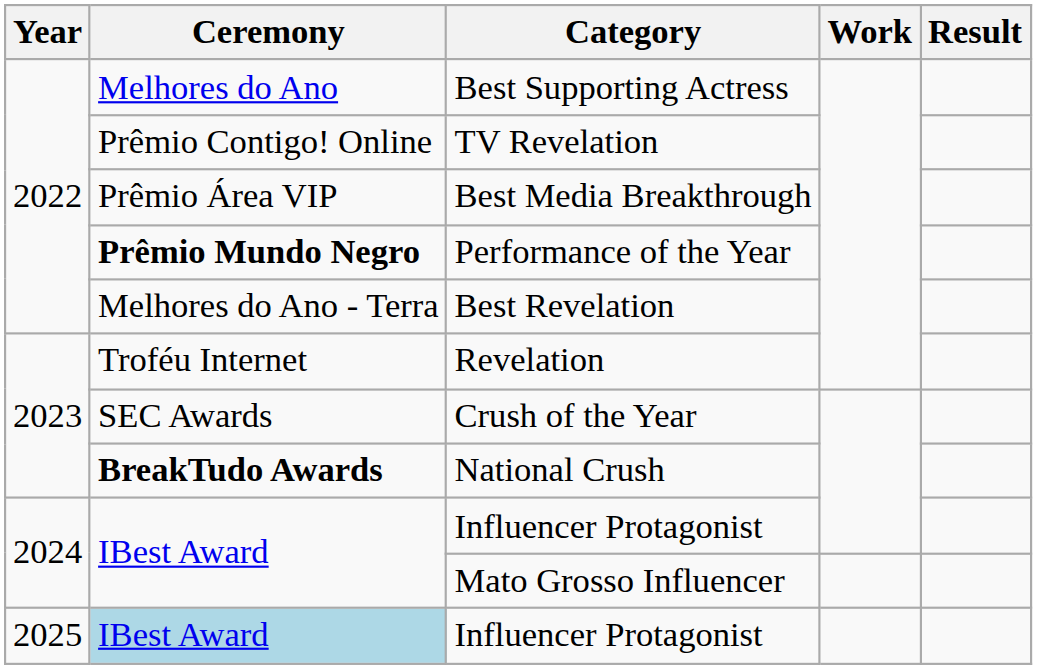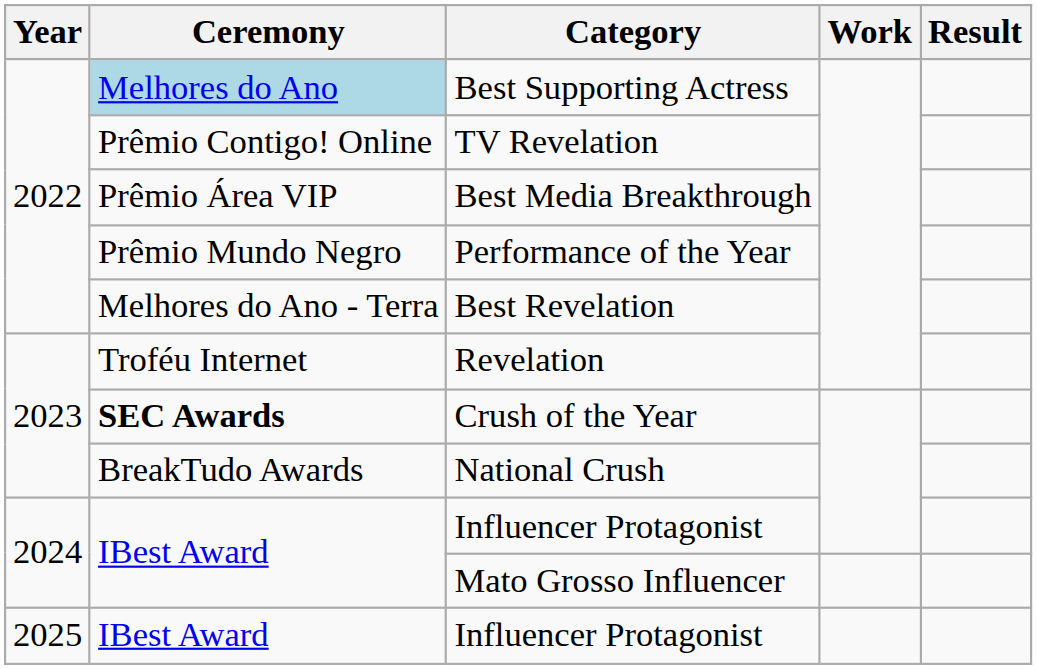(218, 86) no background -> (218, 86) lightblue background
(259, 251) bold -> (250, 251) normal
(185, 415) normal -> (191, 415) bold
(240, 470) bold -> (231, 470) normal
(183, 634) lightblue background -> (183, 634) no background
